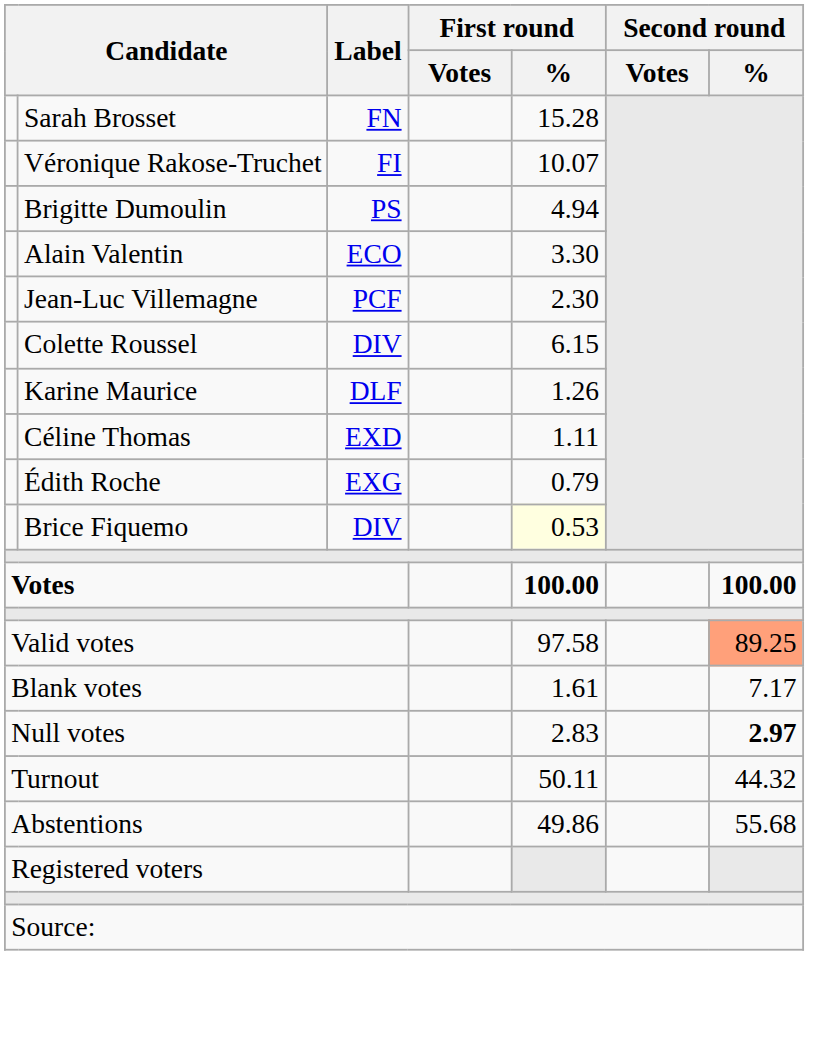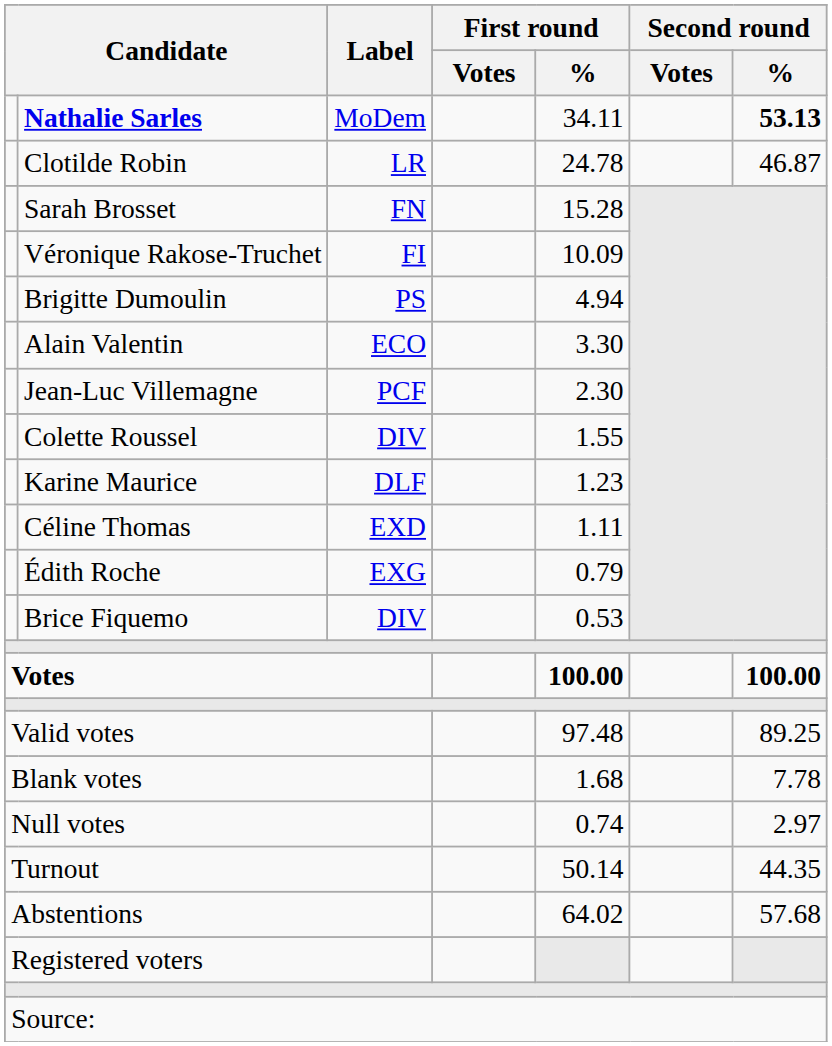+ row: (113, 118)
+ row: (105, 163)
(568, 163) 10.07 -> (593, 254) 10.09
(575, 344) 6.15 -> (599, 435) 1.55
(575, 390) 1.26 -> (599, 481) 1.23
(575, 526) lightyellow background -> (599, 617) no background
(568, 642) 97.58 -> (593, 733) 97.48
(766, 642) lightsalmon background -> (790, 733) no background
(575, 688) 1.61 -> (599, 778) 1.68
(773, 688) 7.17 -> (797, 778) 7.78
(575, 733) 2.83 -> (599, 824) 0.74
(773, 733) bold -> (797, 824) normal
(569, 778) 50.11 -> (593, 869) 50.14
(766, 778) 44.32 -> (790, 869) 44.35
(568, 824) 49.86 -> (593, 914) 64.02
(766, 824) 55.68 -> (790, 914) 57.68
